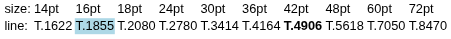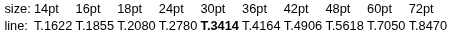(95, 26) lightblue background -> (95, 26) no background
(220, 26) normal -> (220, 26) bold
(303, 26) bold -> (303, 26) normal
